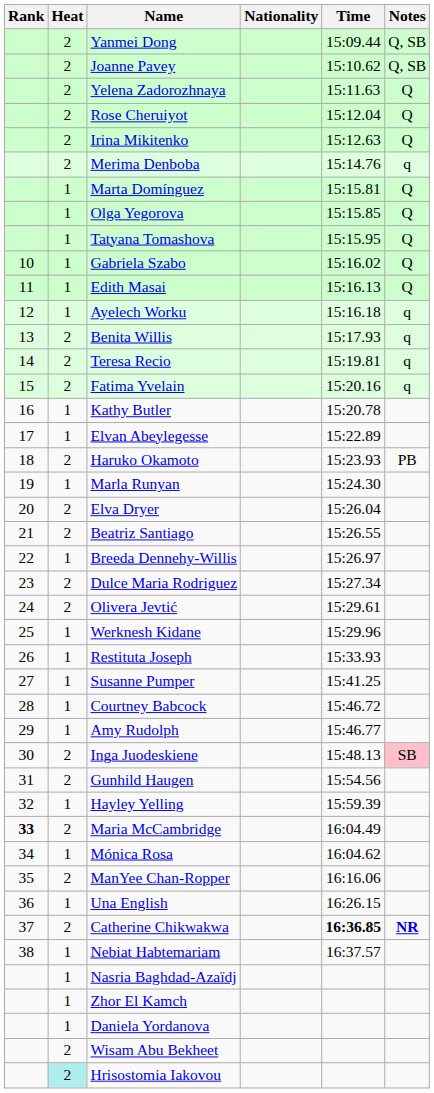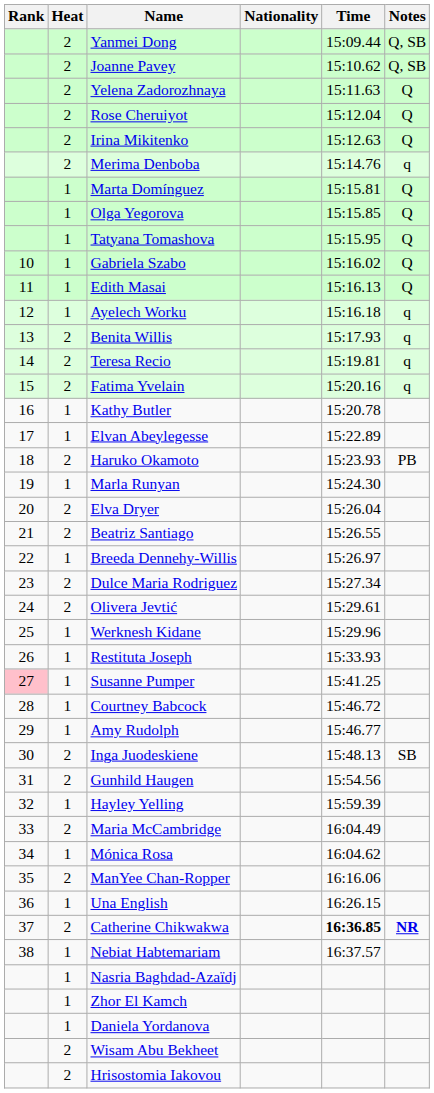(26, 681) no background -> (26, 681) pink background
(407, 755) pink background -> (407, 755) no background
(26, 829) bold -> (26, 829) normal
(67, 1075) paleturquoise background -> (67, 1075) no background
